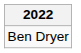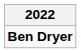(38, 36) normal -> (40, 36) bold
